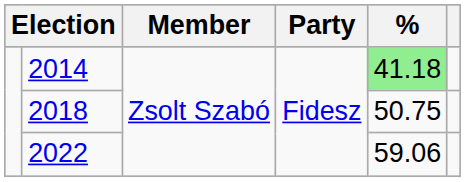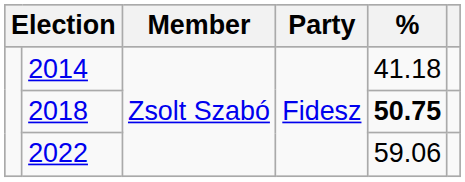(408, 68) lightgreen background -> (408, 68) no background
(408, 111) normal -> (408, 111) bold
